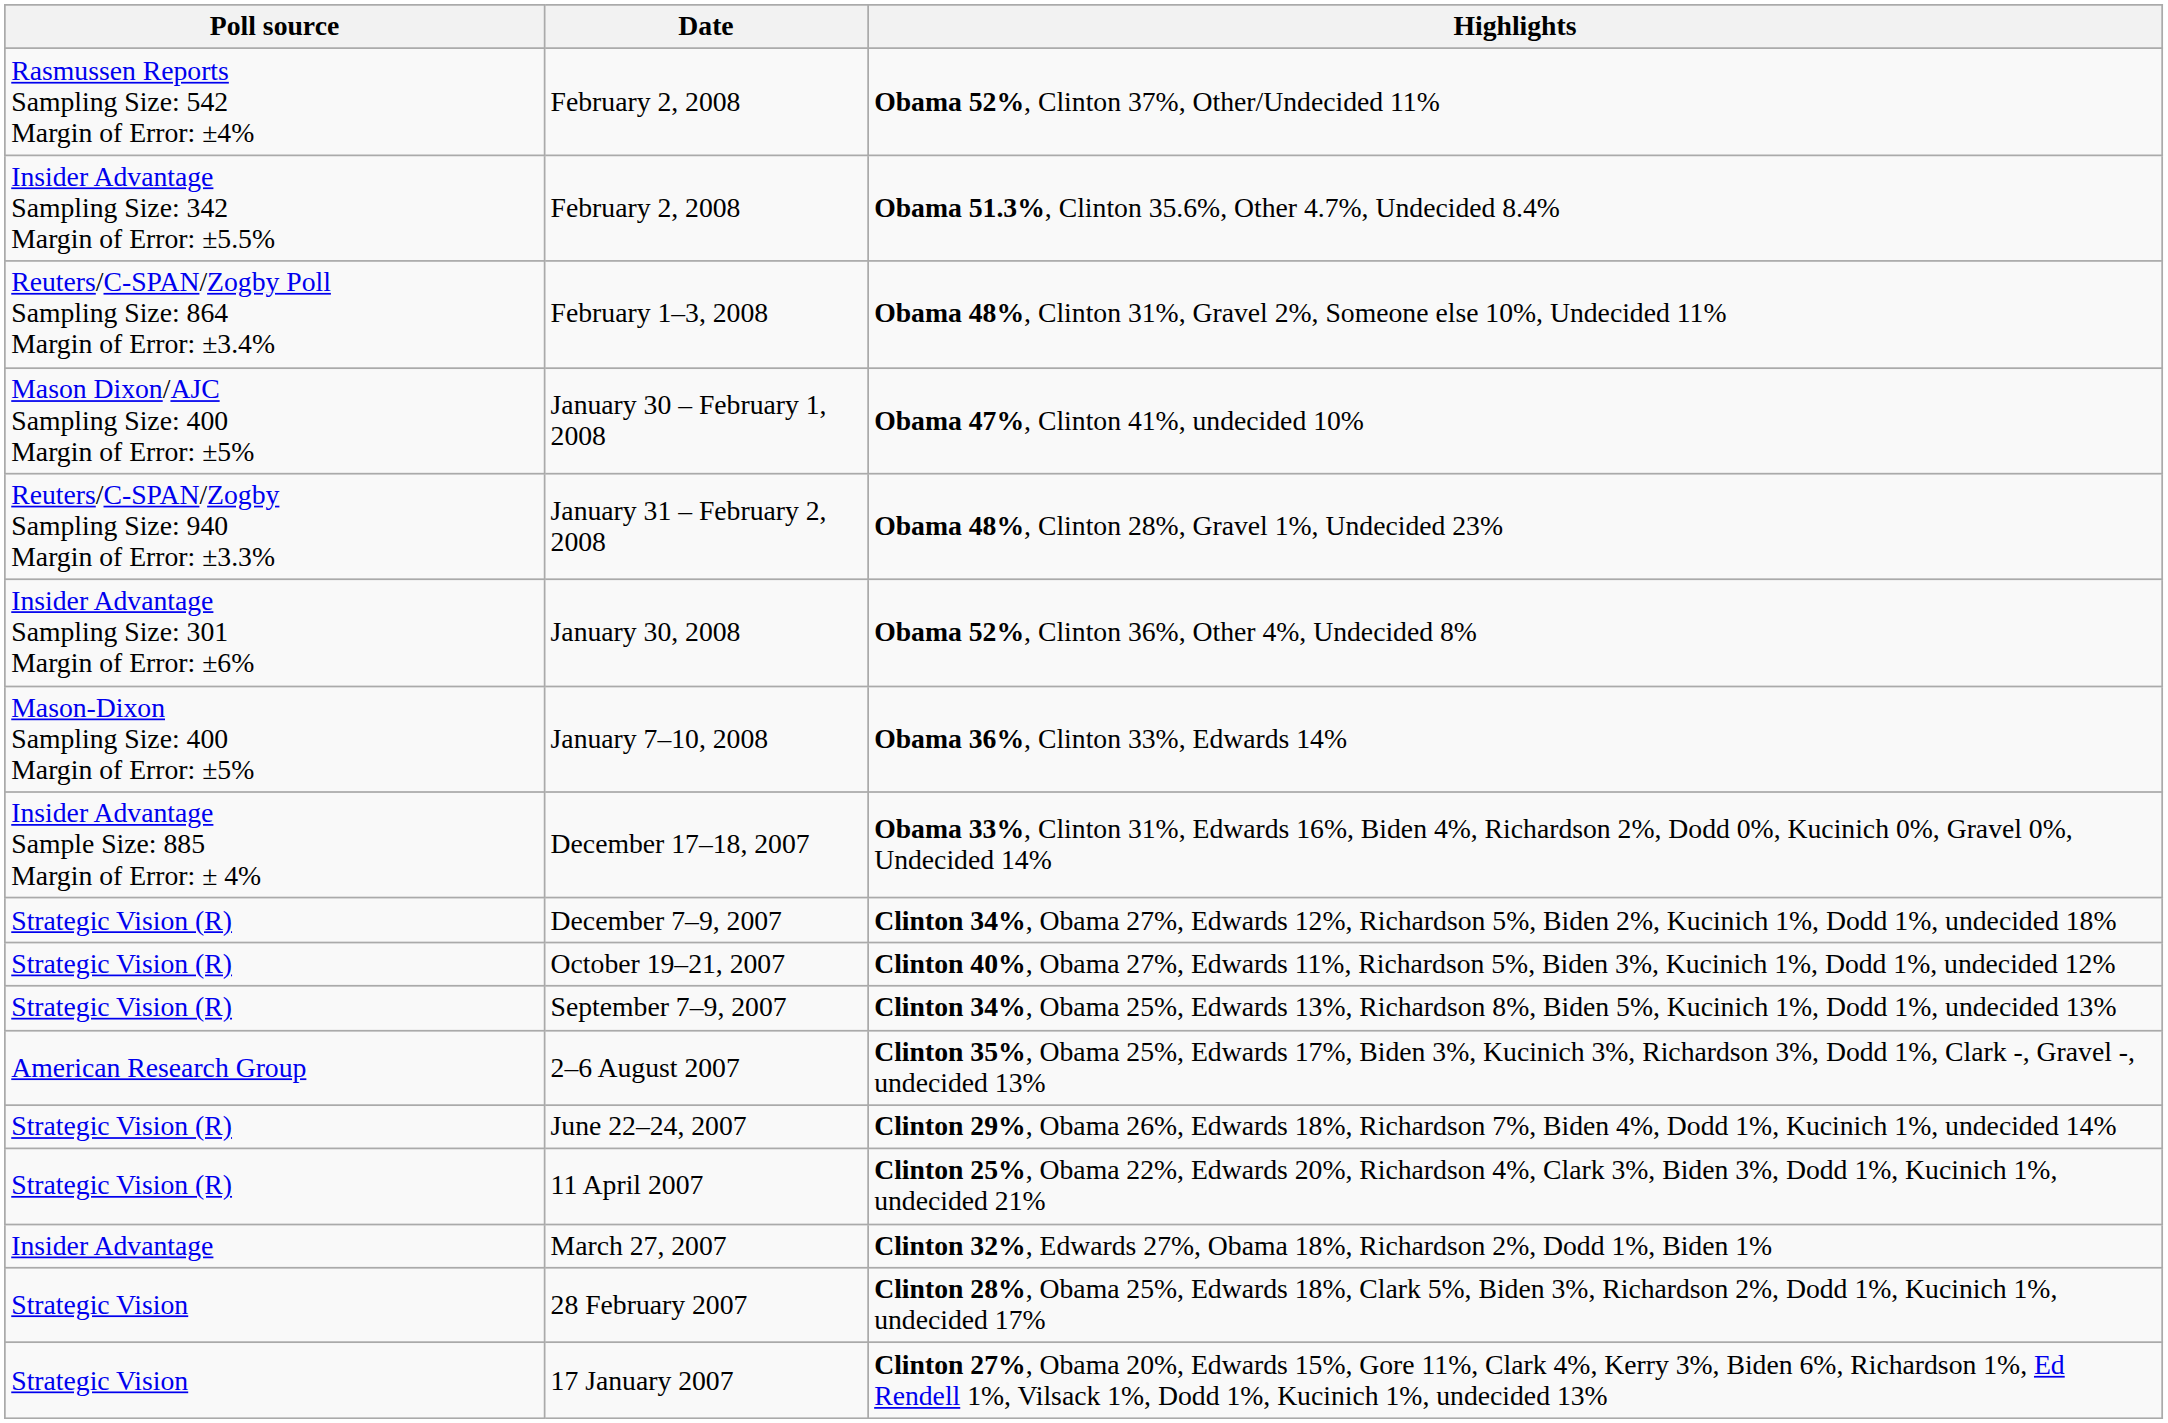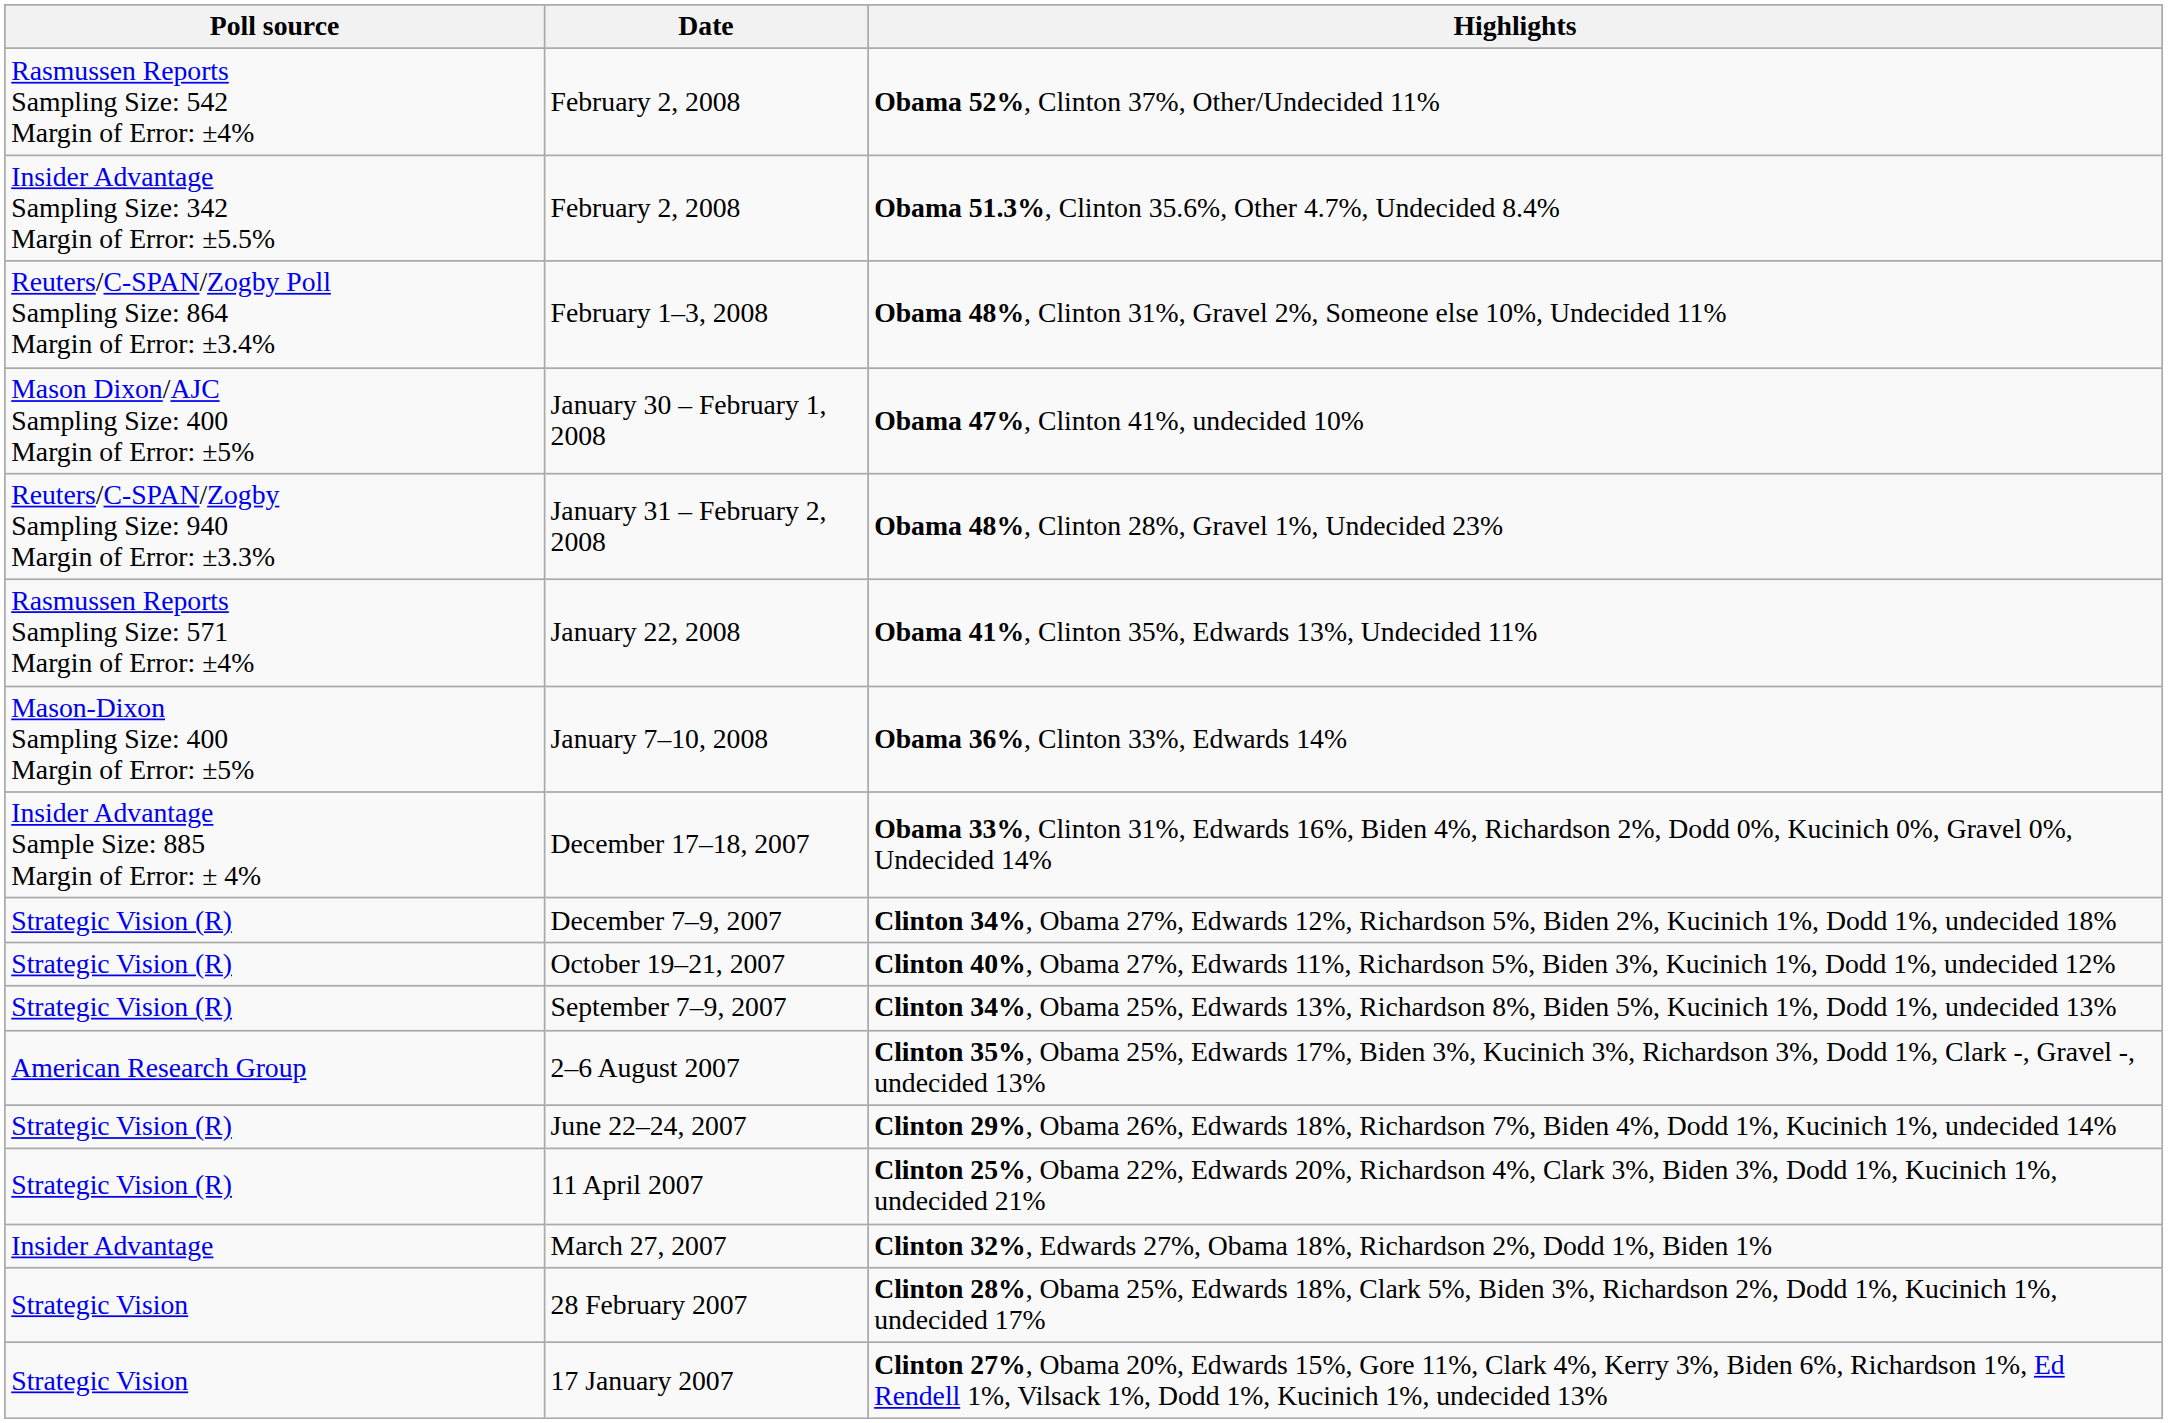- row: (1176, 632)
+ row: (1206, 632)
